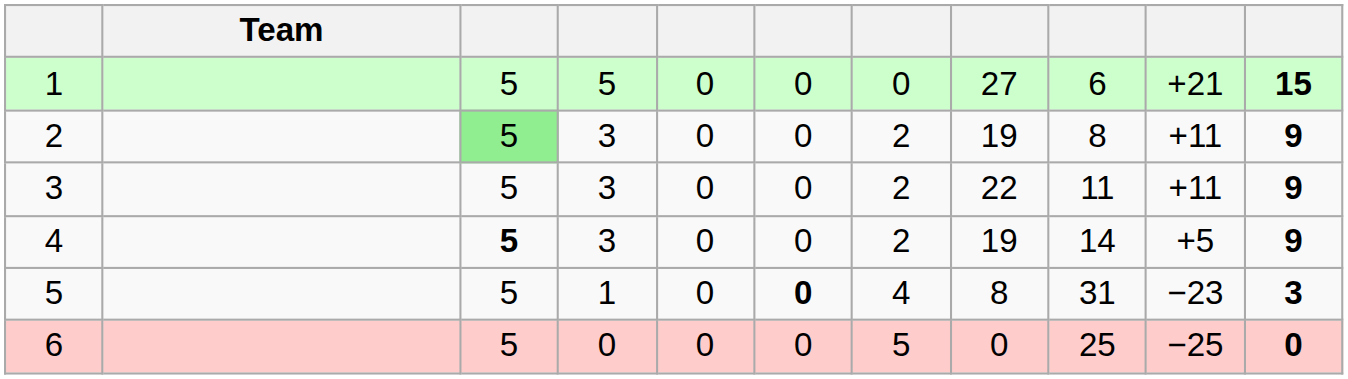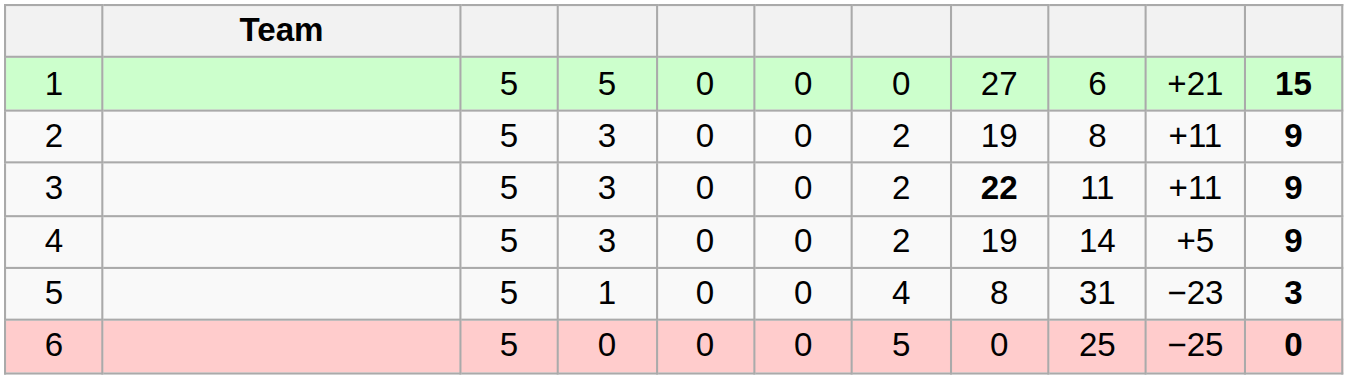(509, 135) lightgreen background -> (509, 135) no background
(999, 188) normal -> (999, 188) bold
(509, 240) bold -> (509, 240) normal
(803, 293) bold -> (803, 293) normal
